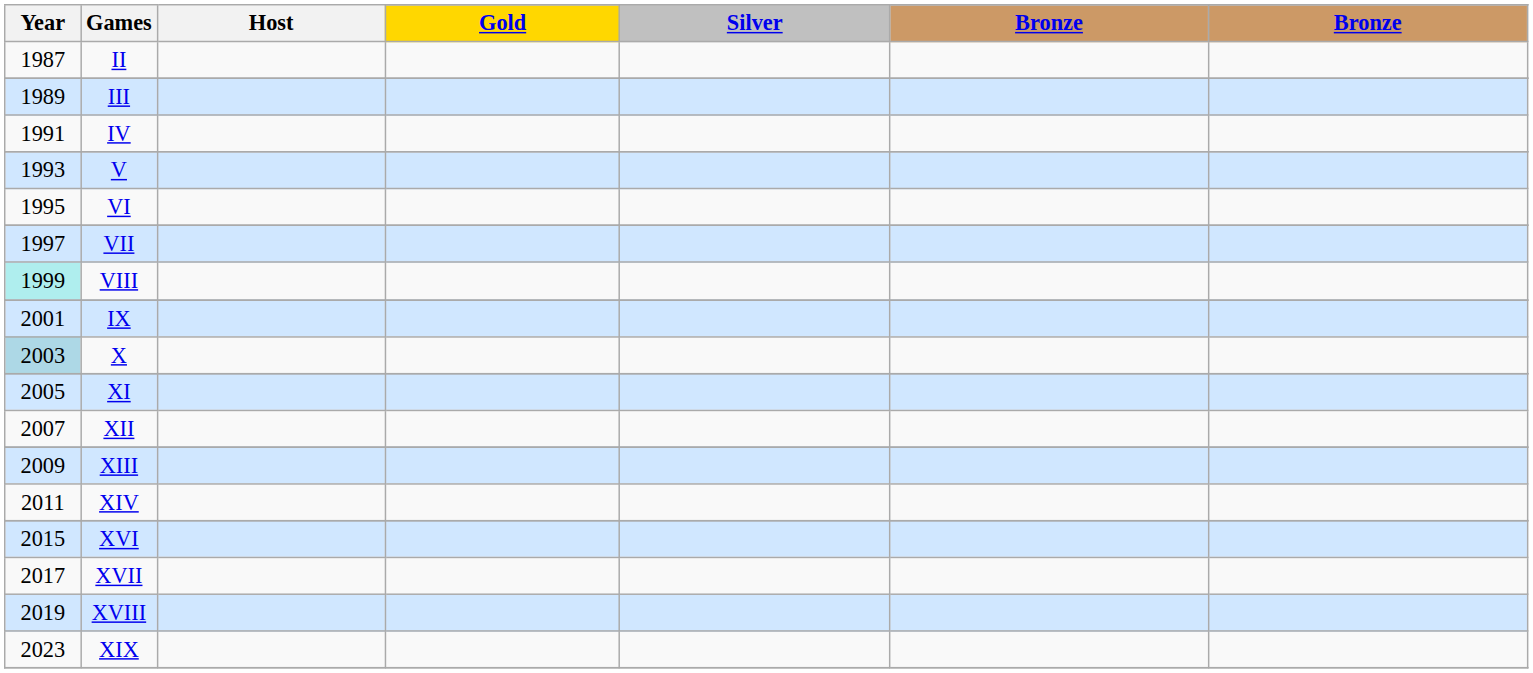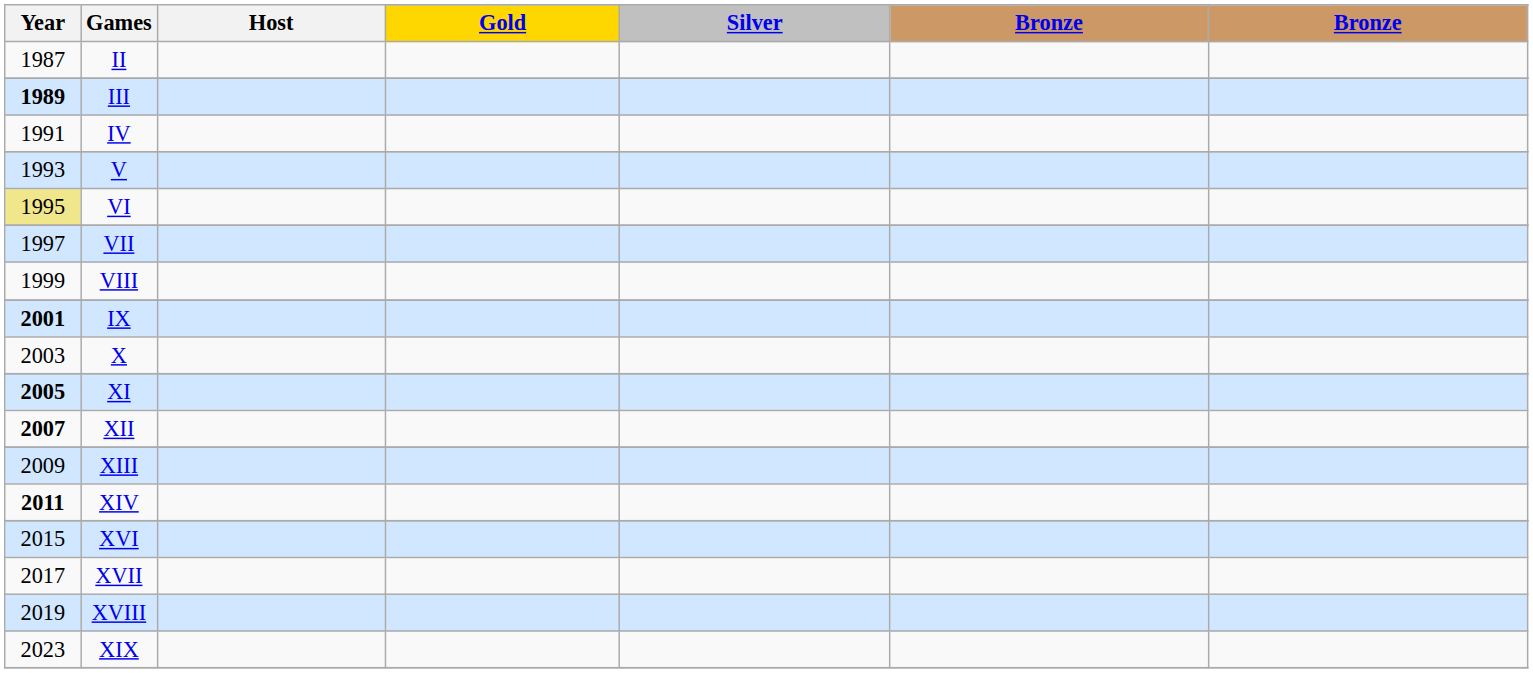(43, 96) normal -> (43, 96) bold
(43, 207) no background -> (43, 207) khaki background
(43, 281) paleturquoise background -> (43, 281) no background
(43, 317) normal -> (43, 317) bold
(43, 354) lightblue background -> (43, 354) no background
(43, 391) normal -> (43, 391) bold
(43, 428) normal -> (43, 428) bold
(43, 502) normal -> (43, 502) bold
